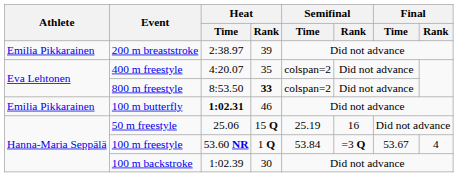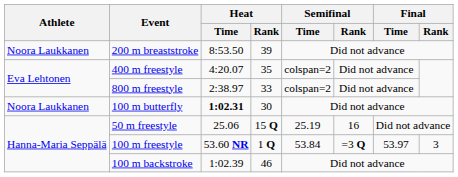(51, 50) Emilia Pikkarainen -> (48, 50) Noora Laukkanen
(226, 50) 2:38.97 -> (226, 50) 8:53.50
(226, 88) 8:53.50 -> (226, 88) 2:38.97
(266, 88) bold -> (266, 88) normal
(51, 107) Emilia Pikkarainen -> (48, 107) Noora Laukkanen
(266, 107) 46 -> (266, 107) 30
(396, 144) 53.67 -> (396, 144) 53.97
(436, 144) 4 -> (436, 144) 3
(266, 163) 30 -> (266, 163) 46
